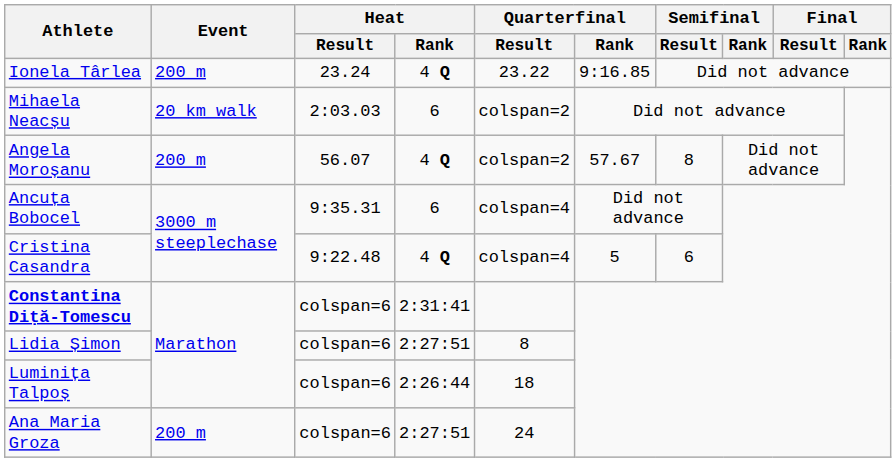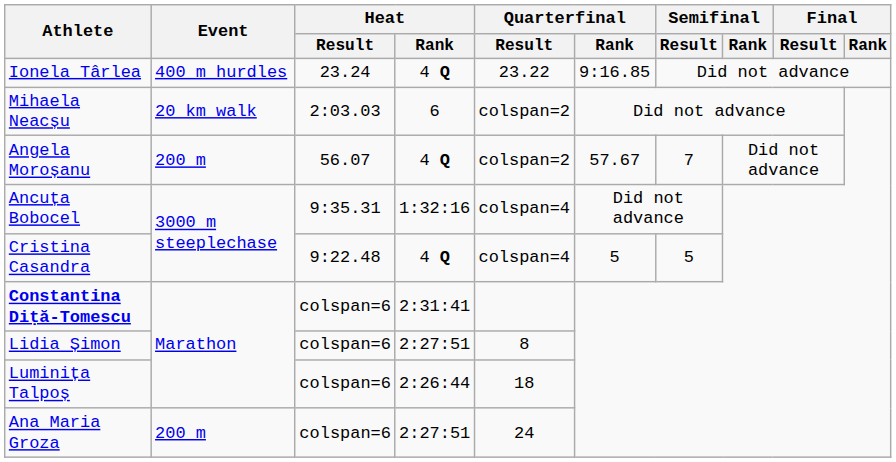(180, 72) 200 m -> (221, 72) 400 m hurdles
(689, 160) 8 -> (689, 160) 7
(435, 209) 6 -> (435, 209) 1:32:16
(689, 258) 6 -> (689, 258) 5
